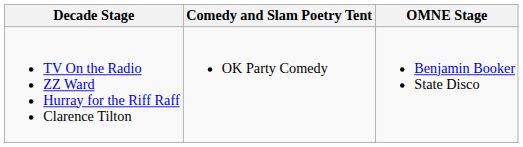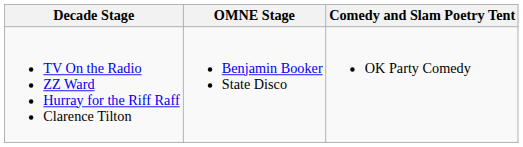columns swapped: (447, 15) <-> (279, 15)
